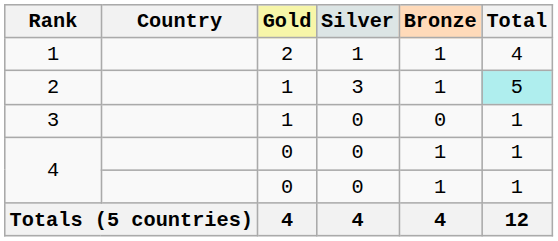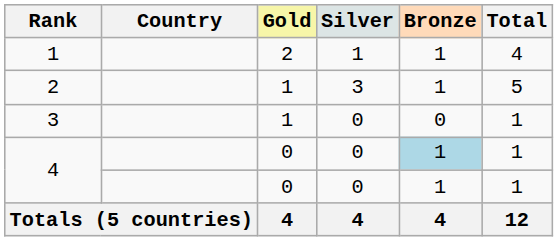(517, 87) paleturquoise background -> (517, 87) no background
(440, 154) no background -> (440, 154) lightblue background
